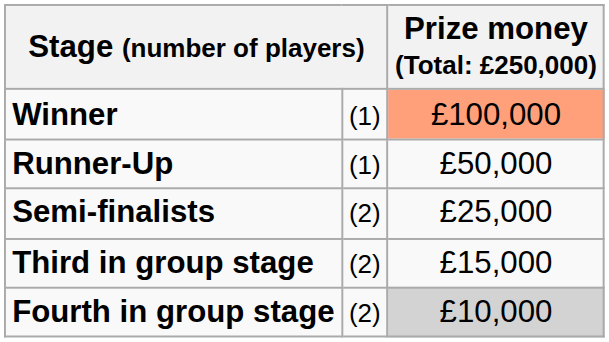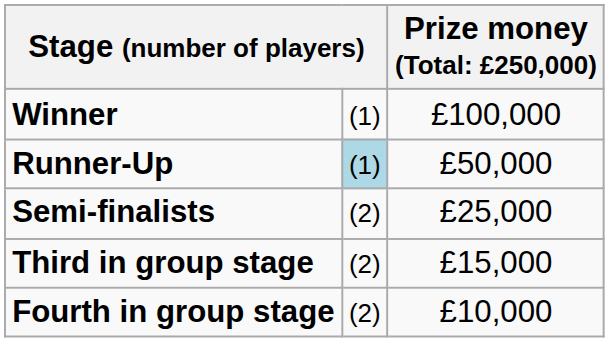(496, 113) lightsalmon background -> (496, 113) no background
(365, 165) no background -> (365, 165) lightblue background
(496, 311) lightgrey background -> (496, 311) no background
